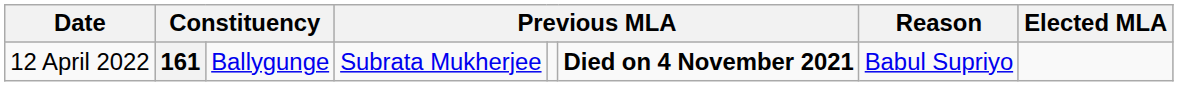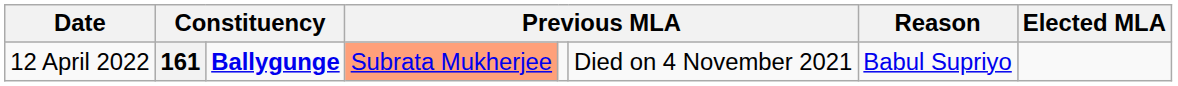(270, 61) normal -> (275, 61) bold
(441, 61) no background -> (451, 61) lightsalmon background
(709, 61) bold -> (713, 61) normal
